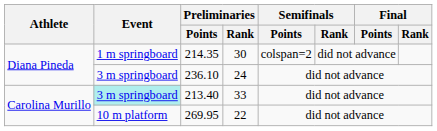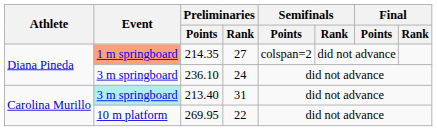(137, 54) no background -> (137, 54) lightsalmon background
(240, 54) 30 -> (240, 54) 27
(240, 95) 33 -> (240, 95) 31
